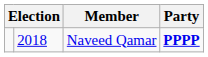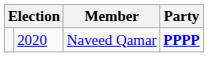(32, 39) 2018 -> (32, 39) 2020
